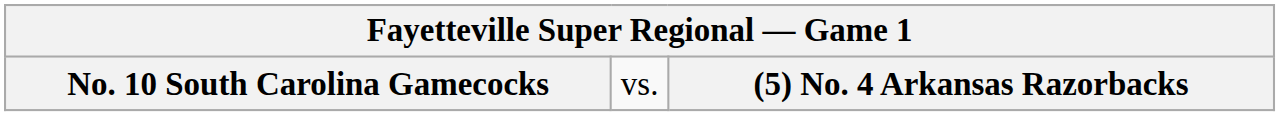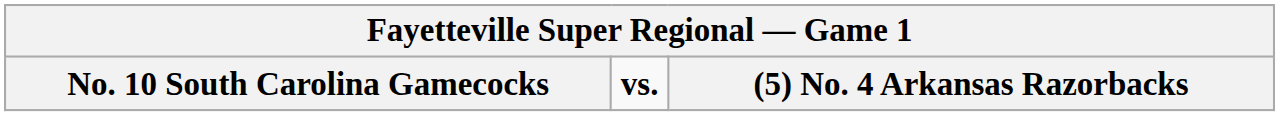(640, 82) normal -> (640, 82) bold
